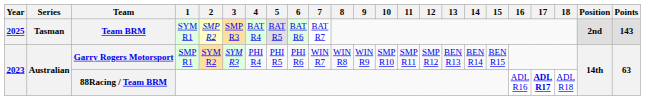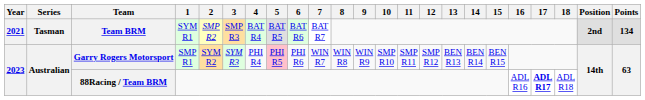(15, 31) 2025 -> (15, 31) 2021
(626, 31) 143 -> (626, 31) 134
(277, 56) no background -> (277, 56) pink background
